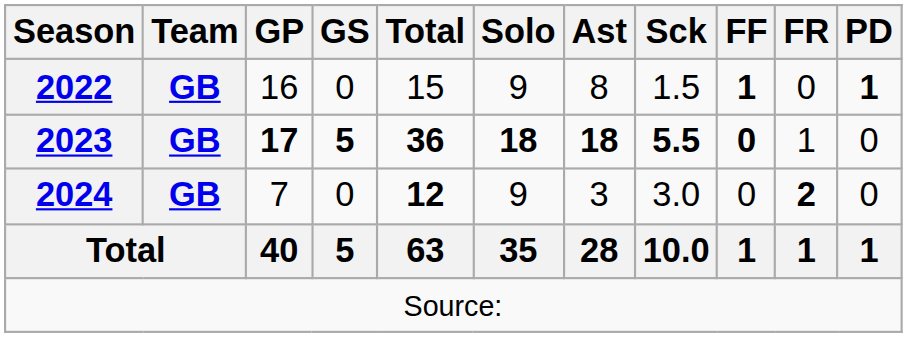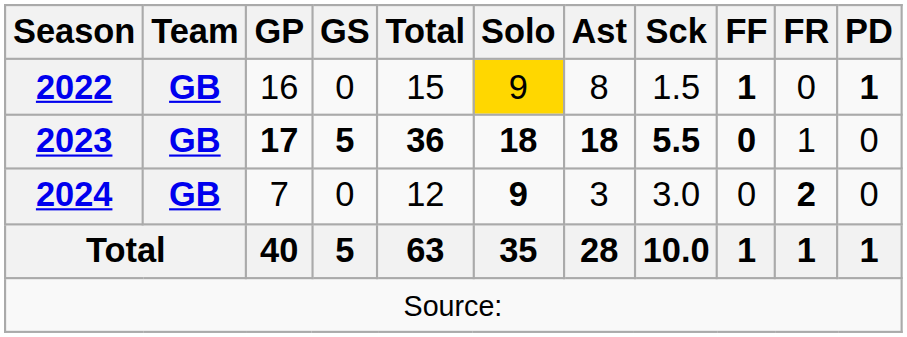(518, 86) no background -> (518, 86) gold background
(425, 195) bold -> (425, 195) normal
(518, 195) normal -> (518, 195) bold
